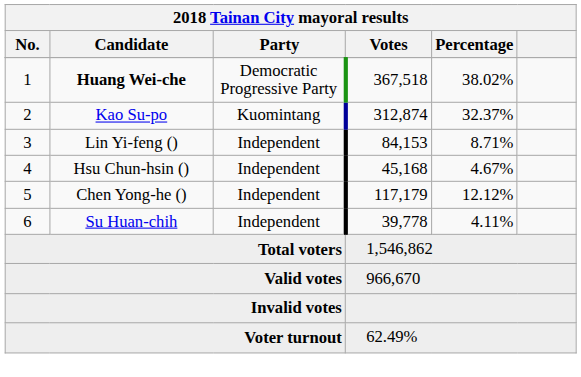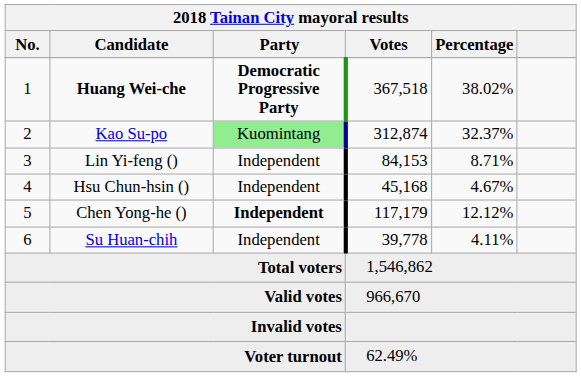(279, 79) normal -> (279, 89) bold
(279, 115) no background -> (279, 134) lightgreen background
(279, 194) normal -> (279, 213) bold
